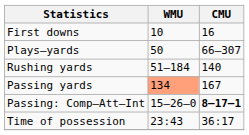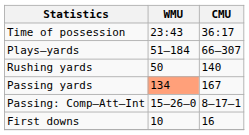rows swapped: (43, 32) <-> (66, 121)
(157, 50) 50 -> (170, 50) 51–184
(170, 68) 51–184 -> (157, 68) 50
(221, 103) bold -> (221, 103) normal
